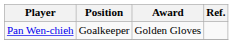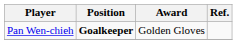(104, 30) normal -> (106, 30) bold
